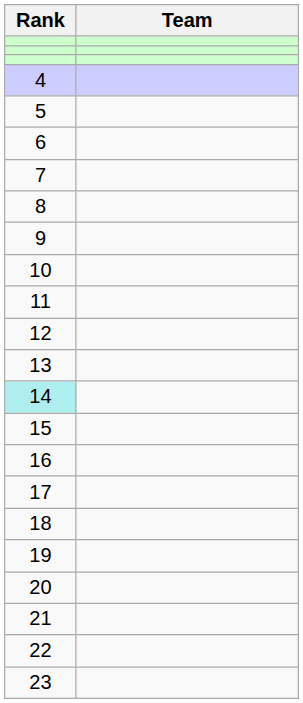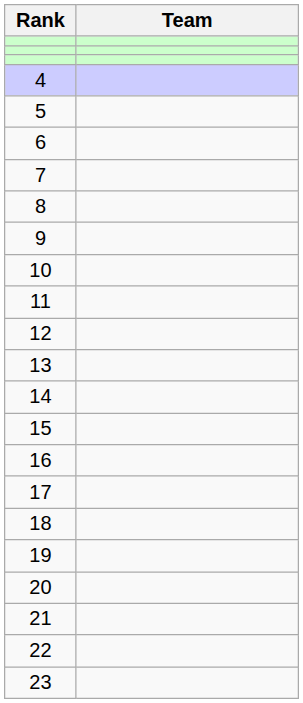(40, 396) paleturquoise background -> (40, 396) no background
